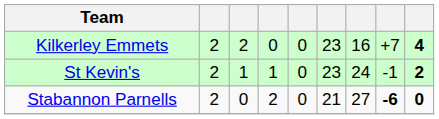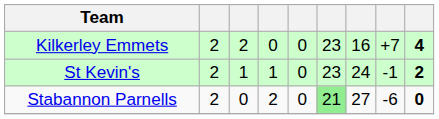(331, 99) no background -> (331, 99) lightgreen background
(390, 99) bold -> (390, 99) normal
